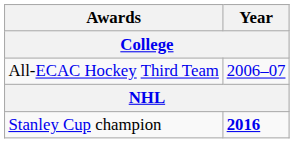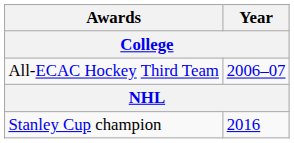(243, 124) bold -> (243, 124) normal
